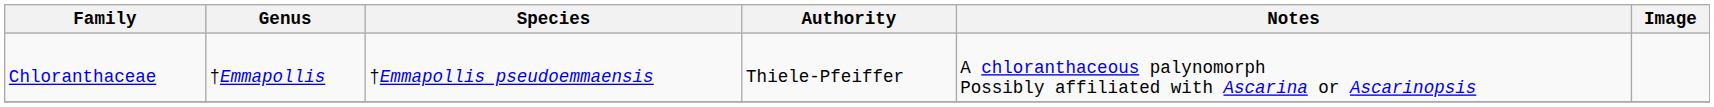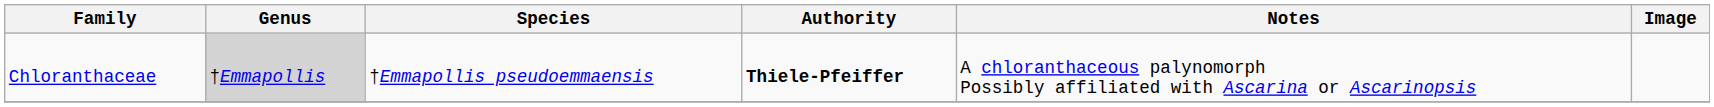(267, 78) no background -> (267, 78) lightgrey background
(825, 78) normal -> (825, 78) bold
